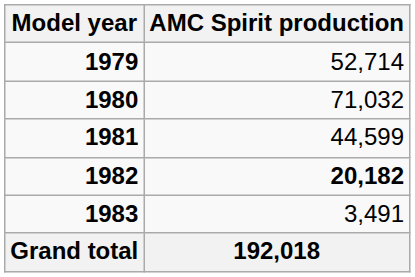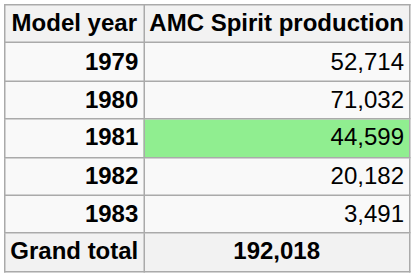(367, 137) no background -> (367, 137) lightgreen background
(367, 175) bold -> (367, 175) normal
